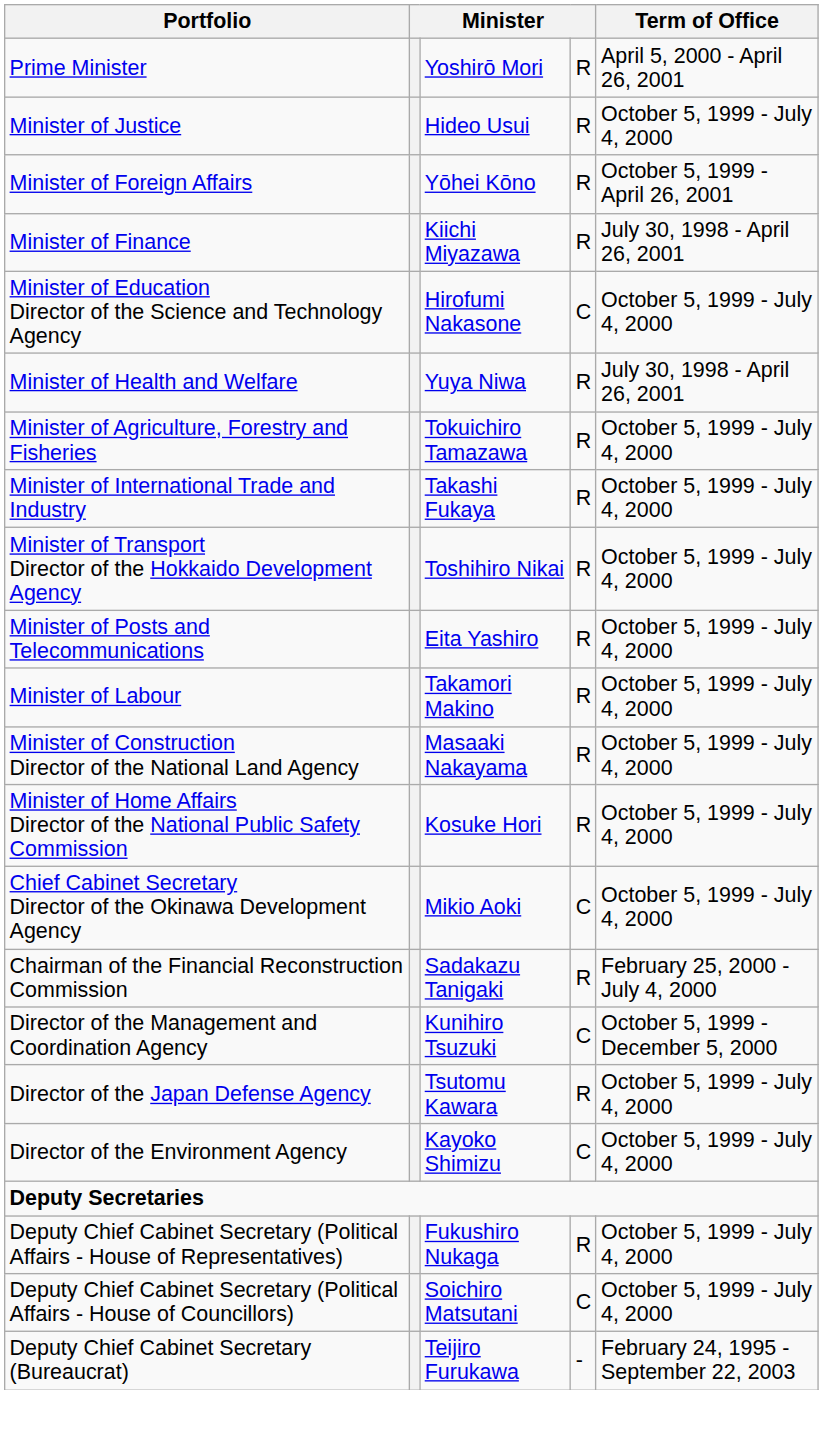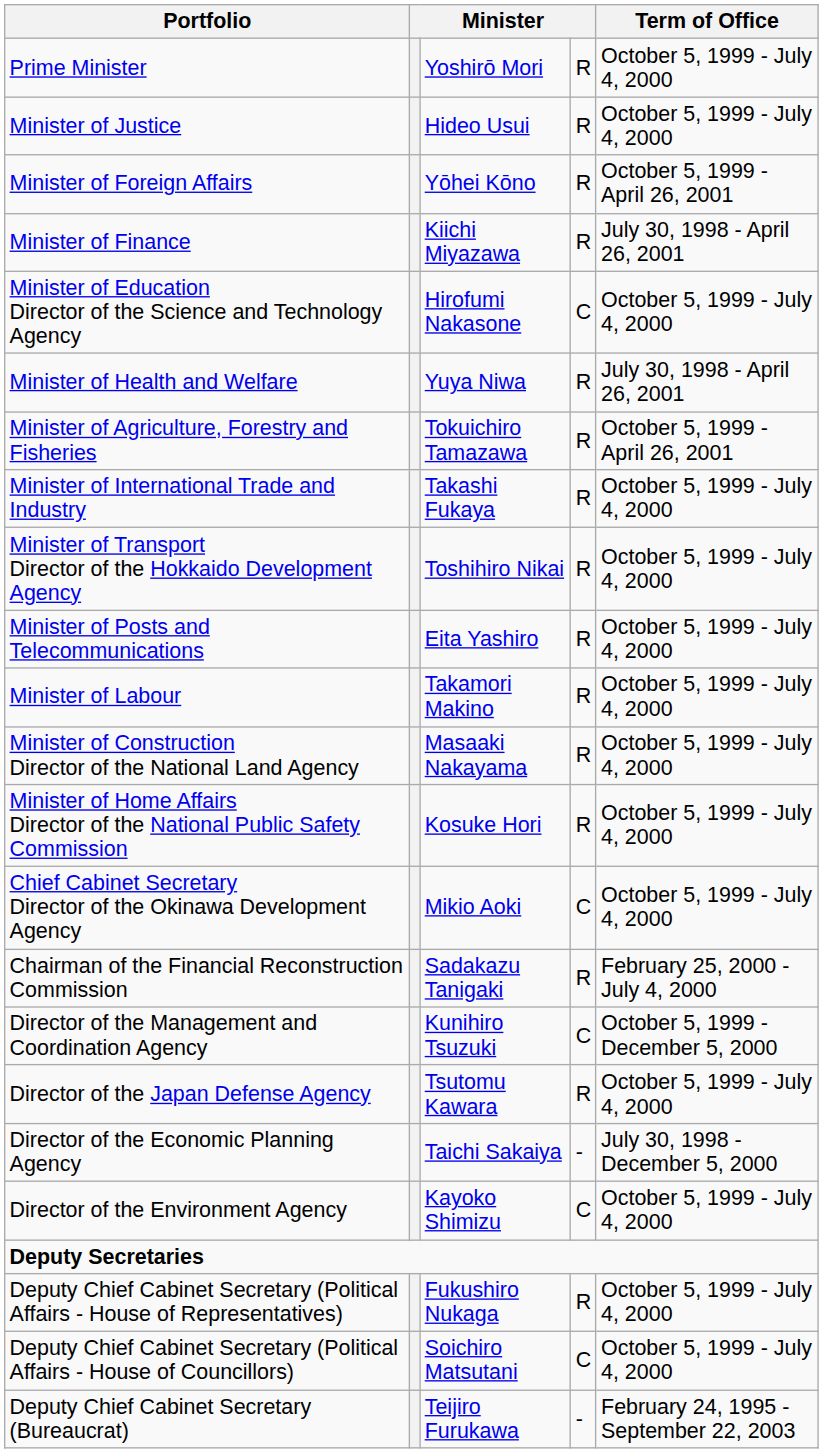(692, 67) April 5, 2000 - April 26, 2001 -> (707, 67) October 5, 1999 - July 4, 2000
(707, 440) October 5, 1999 - July 4, 2000 -> (684, 440) October 5, 1999 - April 26, 2001
+ row: (172, 1152)
